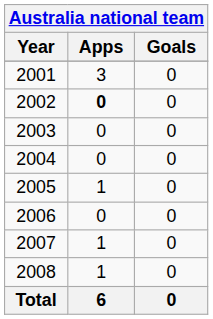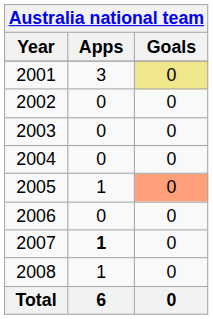(171, 74) no background -> (171, 74) khaki background
(101, 103) bold -> (101, 103) normal
(171, 187) no background -> (171, 187) lightsalmon background
(101, 243) normal -> (101, 243) bold
